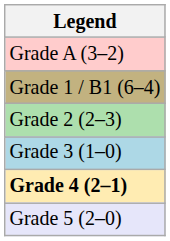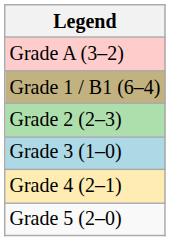(68, 185) bold -> (66, 185) normal
(66, 218) lavender background -> (66, 218) no background
